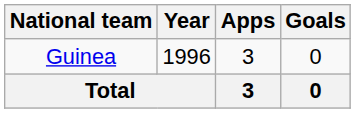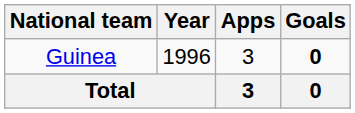(316, 56) normal -> (316, 56) bold
